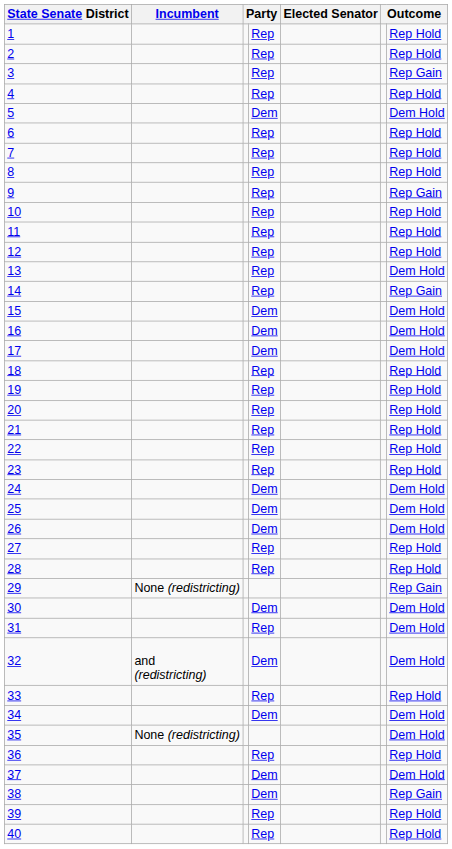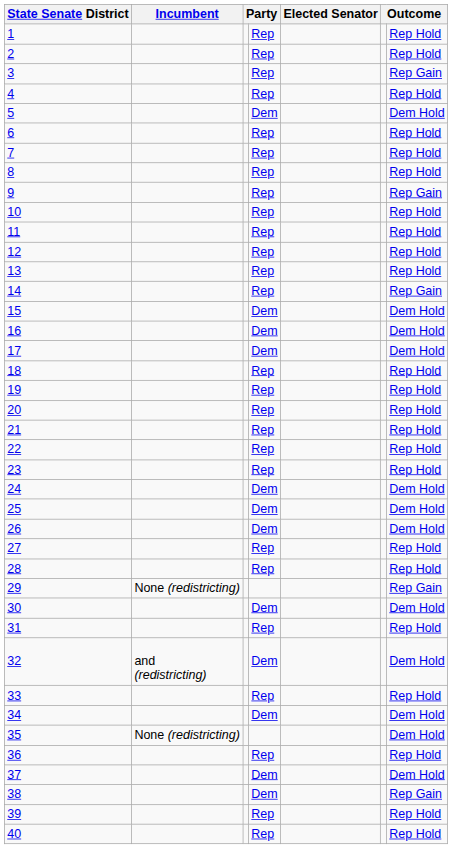(417, 271) Dem Hold -> (415, 271) Rep Hold
(417, 627) Dem Hold -> (415, 627) Rep Hold
